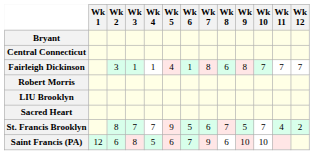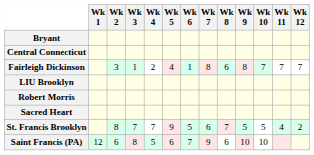(153, 67) 1 -> (153, 67) 2
rows swapped: (47, 97) <-> (47, 82)
(263, 127) 7 -> (263, 127) 5
